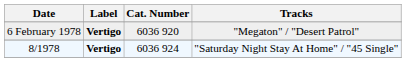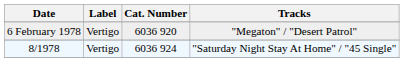(104, 31) bold -> (103, 31) normal
(104, 48) bold -> (103, 48) normal
